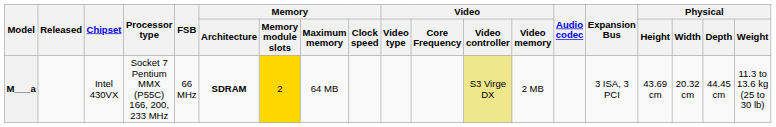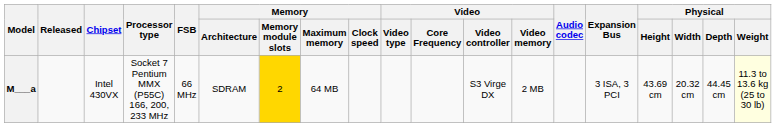(229, 89) bold -> (229, 89) normal
(488, 89) khaki background -> (488, 89) no background
(753, 89) no background -> (753, 89) lightyellow background
